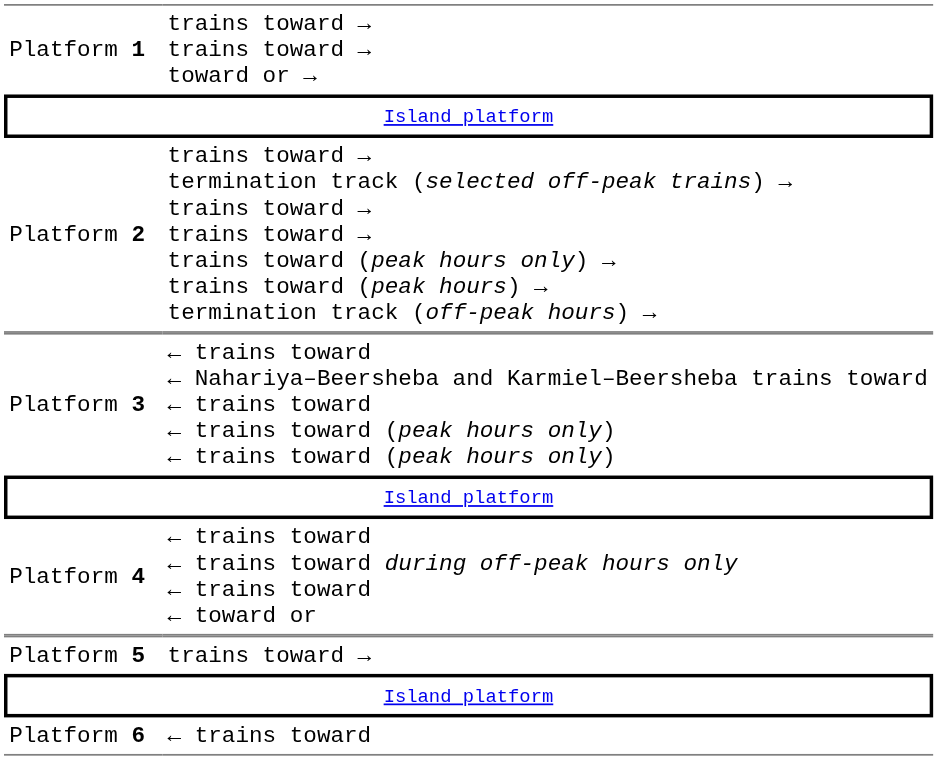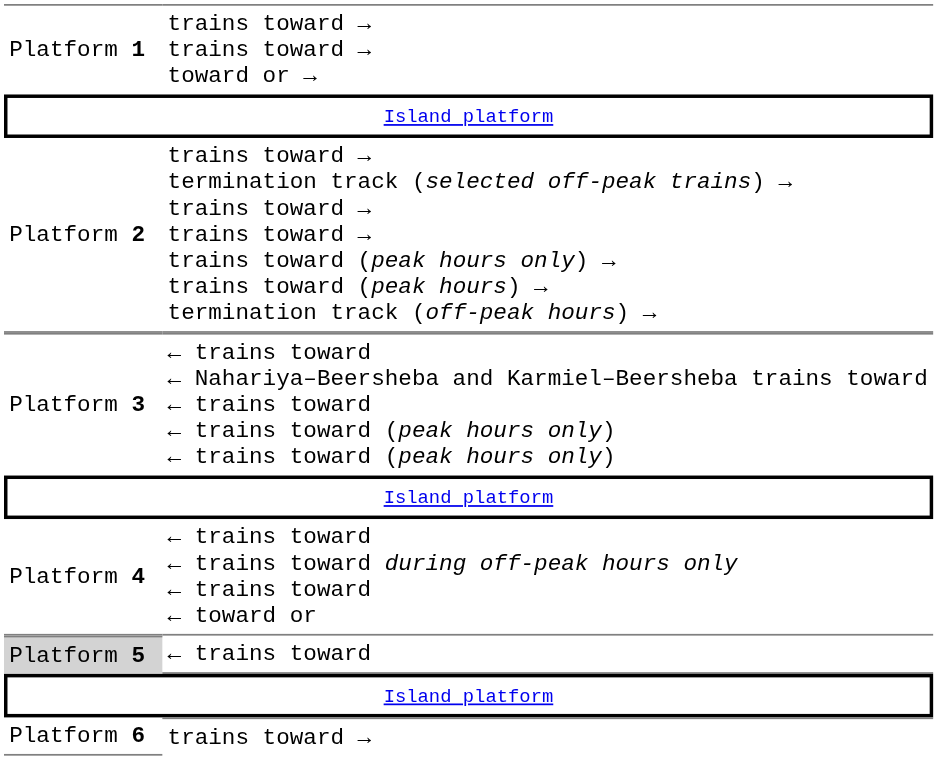(77, 656) no background -> (77, 656) lightgrey background
(269, 656) trains toward → -> (269, 654) ← trains toward
(269, 736) ← trains toward -> (269, 737) trains toward →
